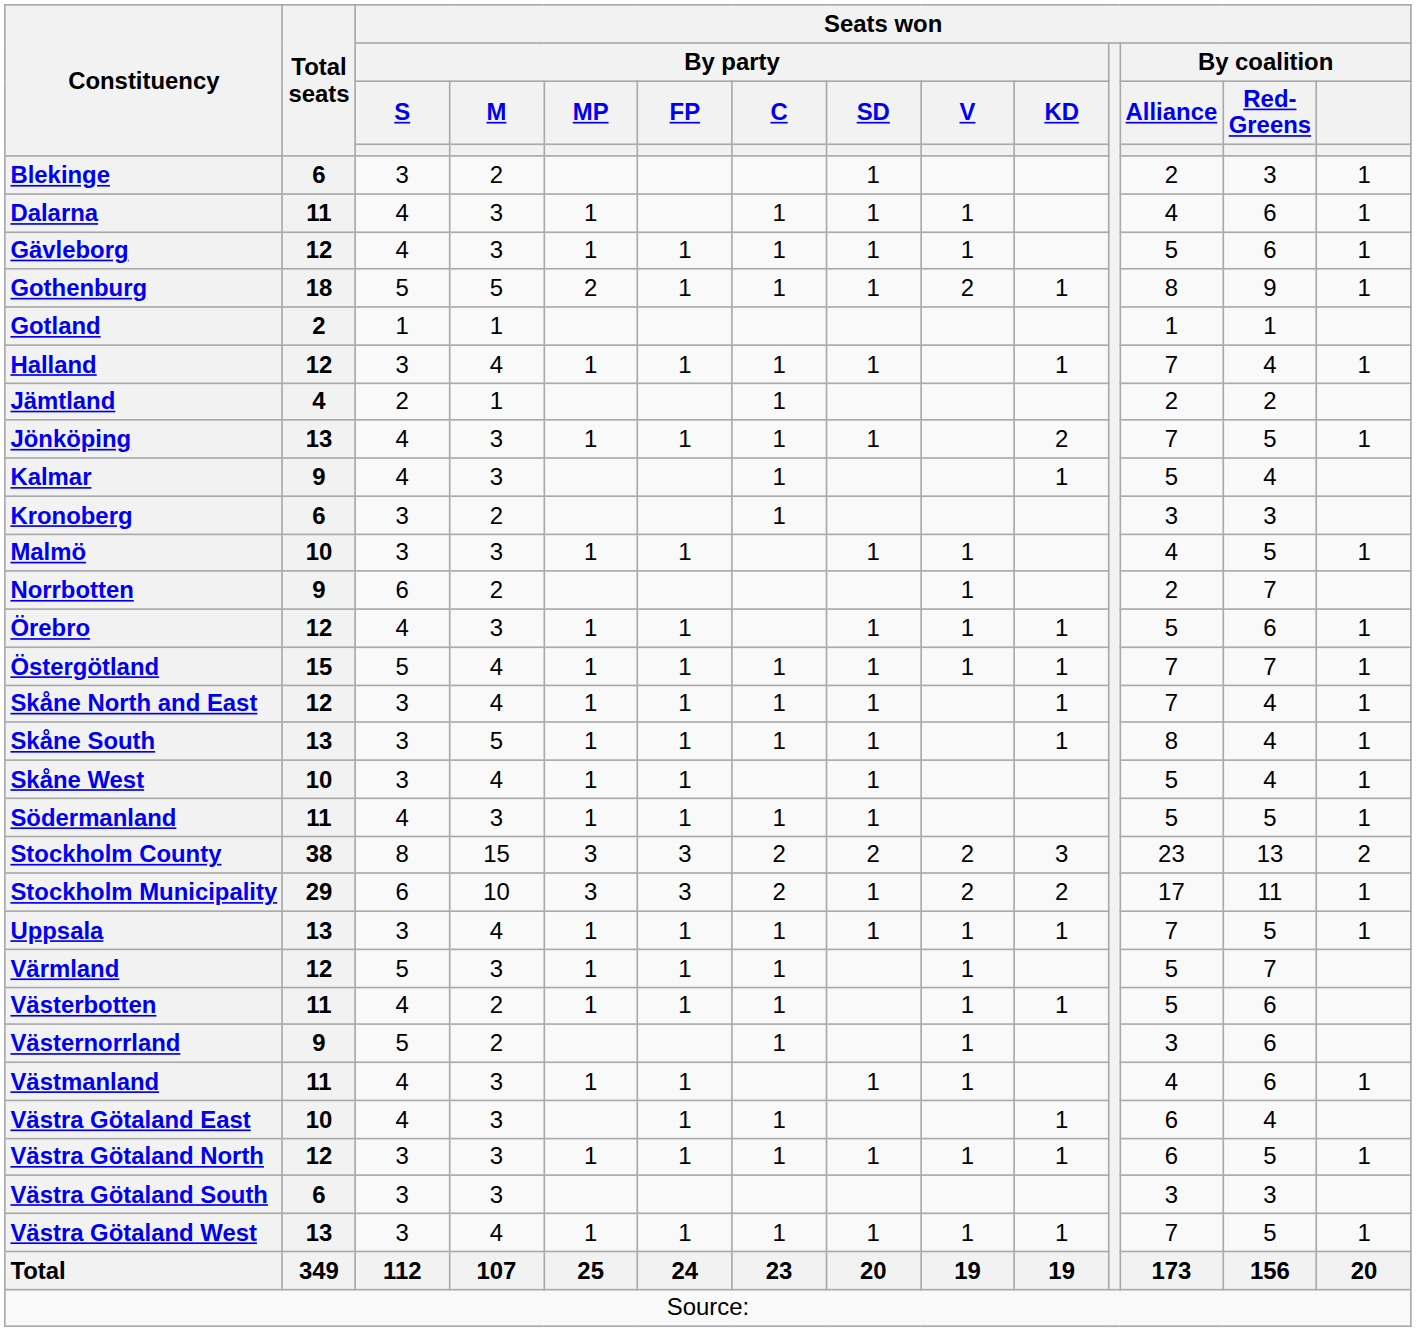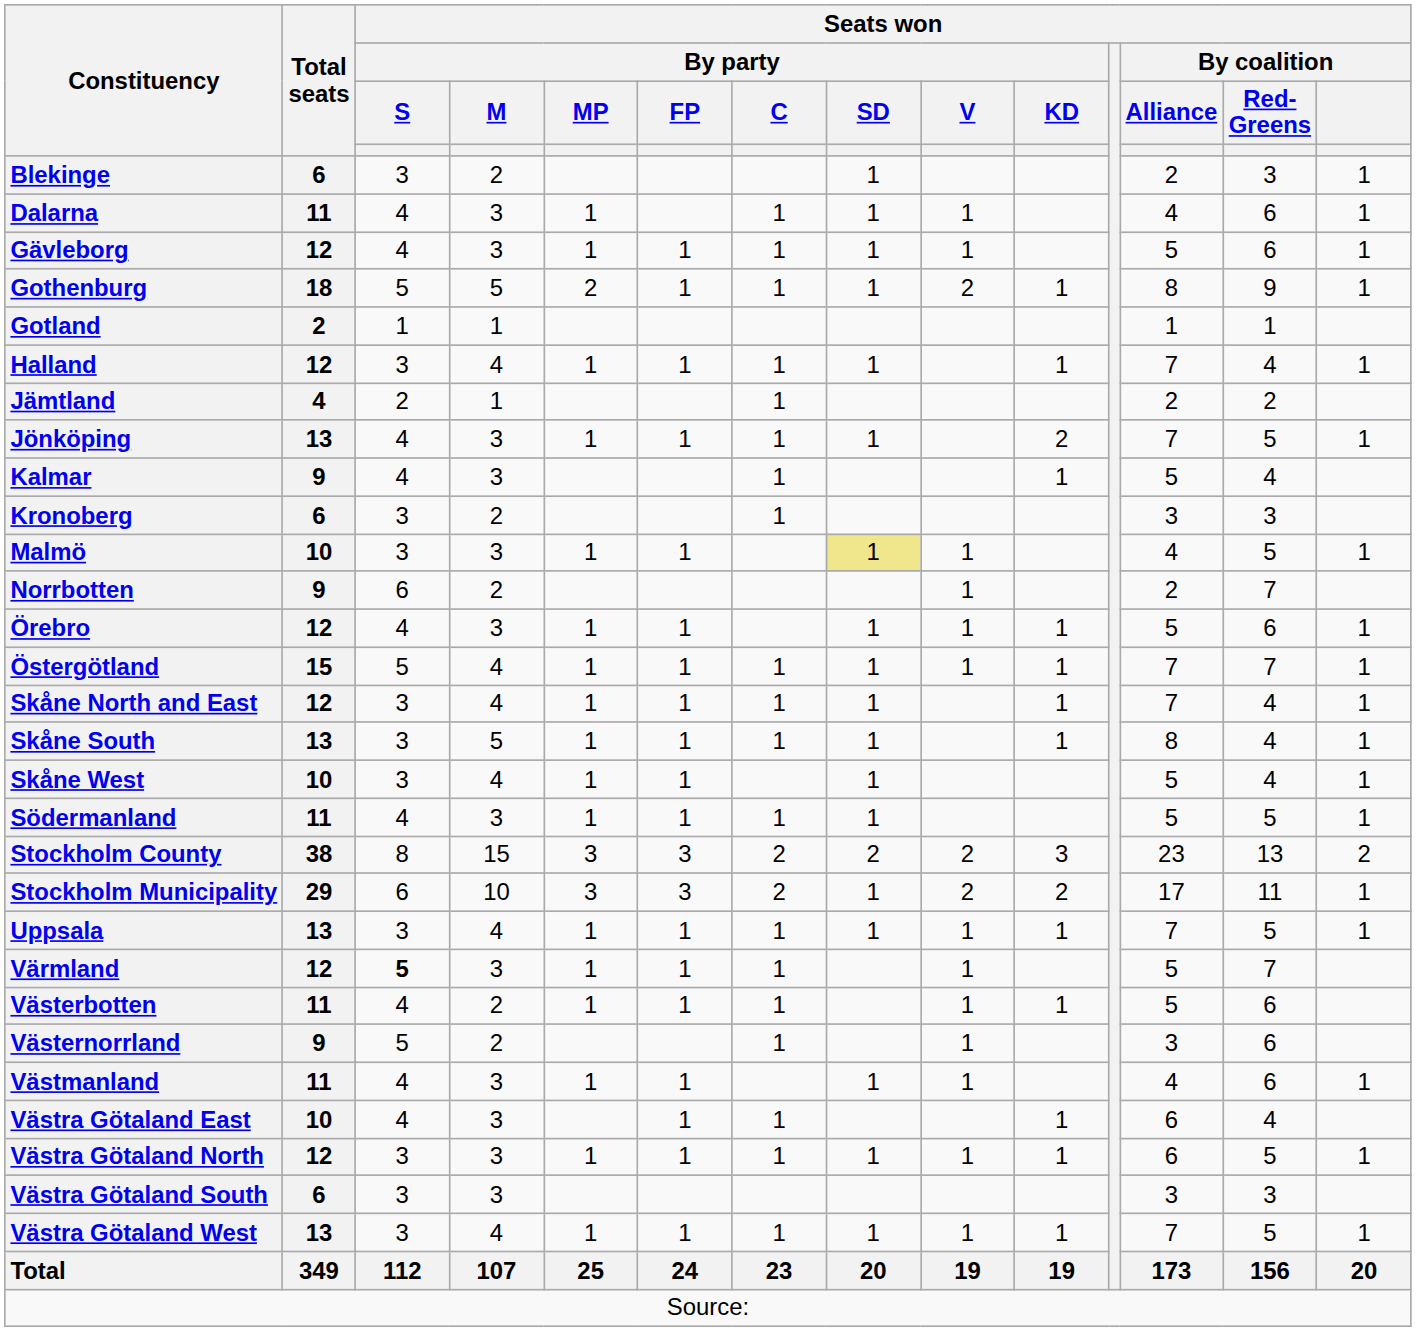(873, 553) no background -> (873, 553) khaki background
(402, 968) normal -> (402, 968) bold
